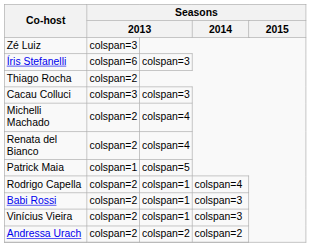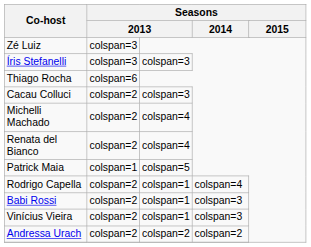(113, 62) colspan=6 -> (113, 62) colspan=3
(113, 78) colspan=2 -> (113, 78) colspan=6
(113, 95) colspan=3 -> (113, 95) colspan=2
